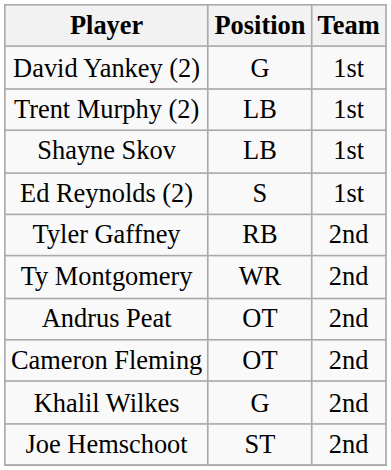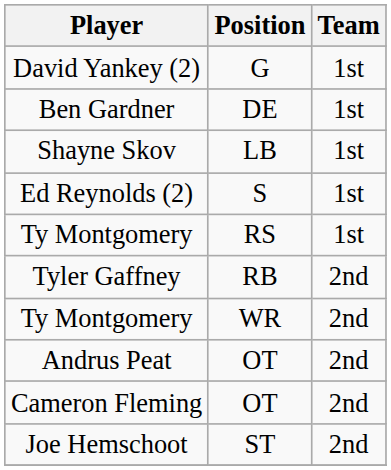+ row: (107, 109)
- row: (107, 109)
+ row: (107, 234)
- row: (107, 402)
